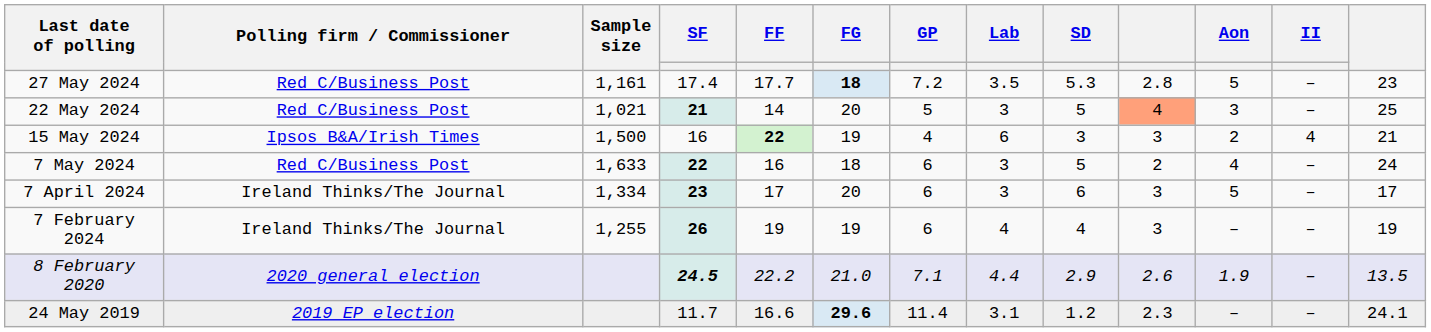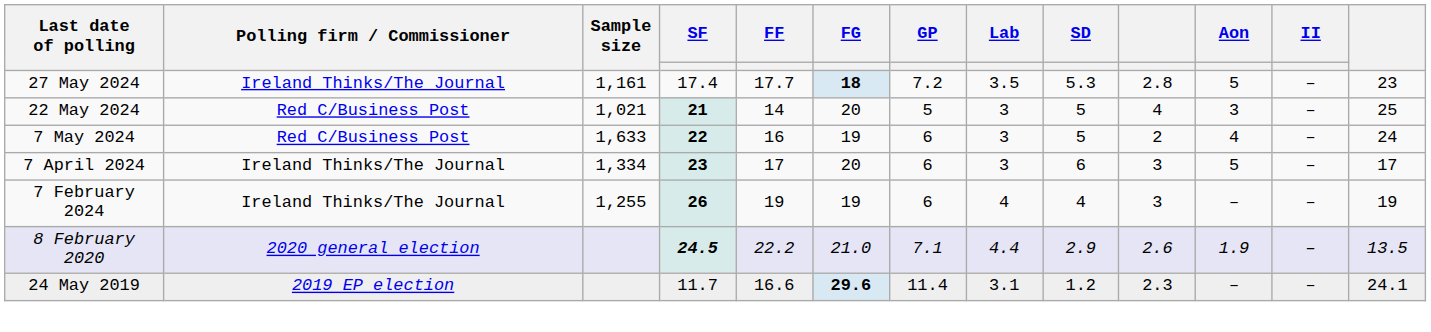(373, 84) Red C/Business Post -> (373, 84) Ireland Thinks/The Journal
(1157, 112) lightsalmon background -> (1157, 112) no background
- row: (84, 139)
(851, 166) 18 -> (851, 139) 19
